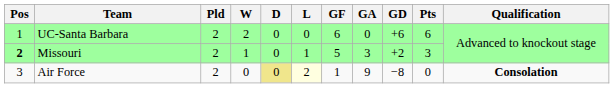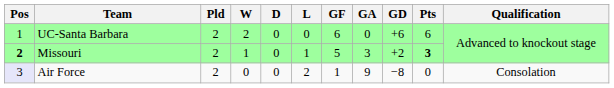(428, 53) normal -> (428, 53) bold
(20, 72) no background -> (20, 72) lavender background
(276, 72) khaki background -> (276, 72) no background
(307, 72) lightyellow background -> (307, 72) no background
(526, 72) bold -> (526, 72) normal
